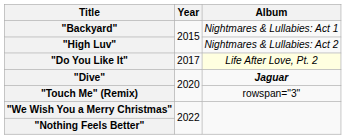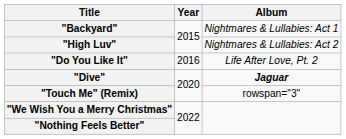(188, 61) 2017 -> (188, 61) 2016
(271, 61) lightyellow background -> (271, 61) no background
